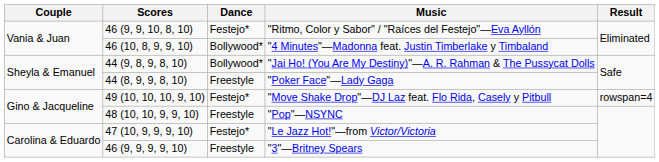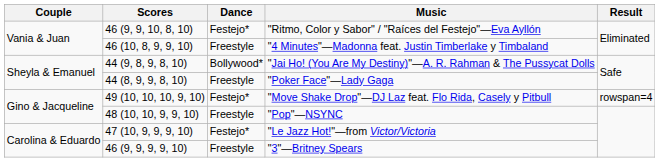(236, 47) Bollywood* -> (232, 47) Freestyle
